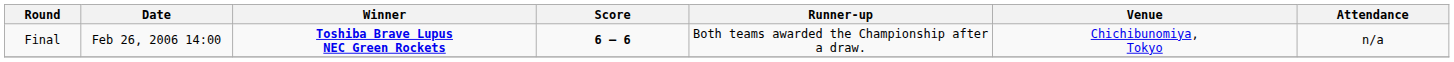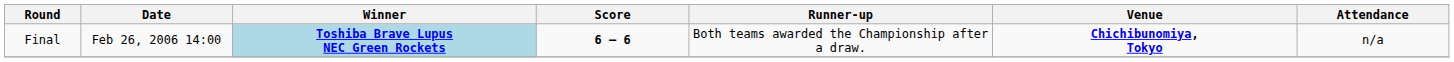(385, 41) no background -> (385, 41) lightblue background
(1145, 41) normal -> (1145, 41) bold
